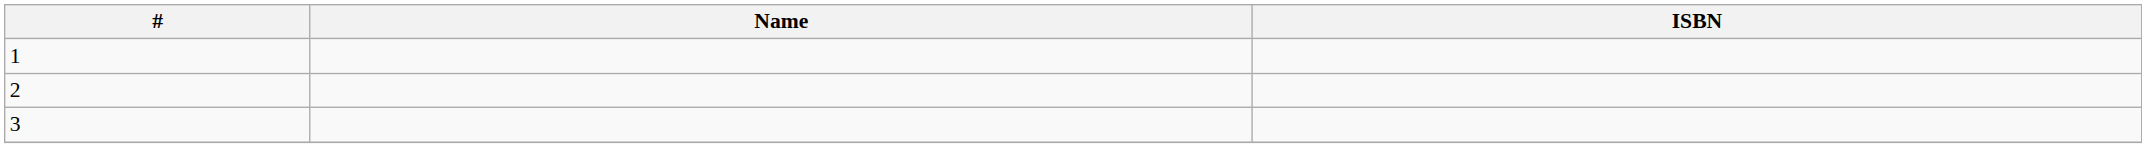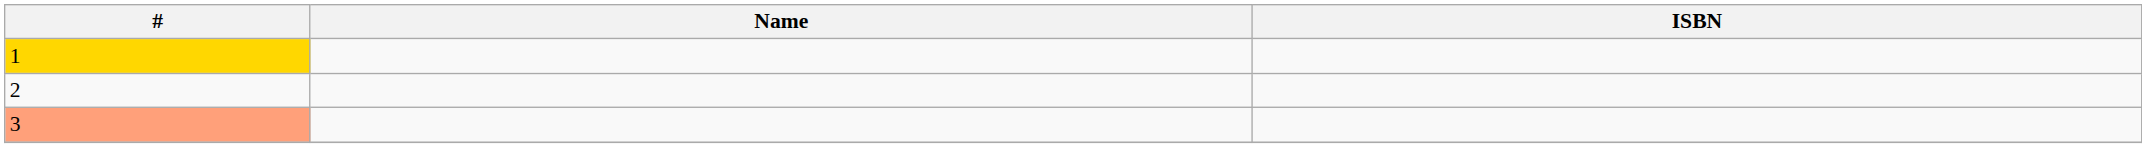(15, 55) no background -> (15, 55) gold background
(15, 124) no background -> (15, 124) lightsalmon background
